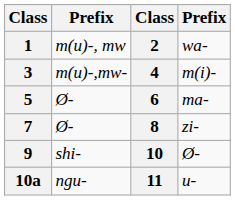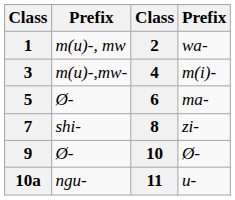(64, 126) Ø- -> (68, 126) shi-
(68, 153) shi- -> (64, 153) Ø-
